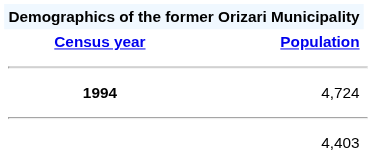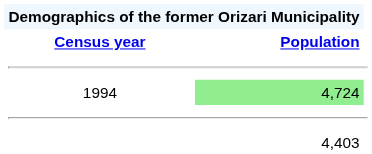(100, 93) bold -> (100, 93) normal
(340, 93) no background -> (340, 93) lightgreen background
